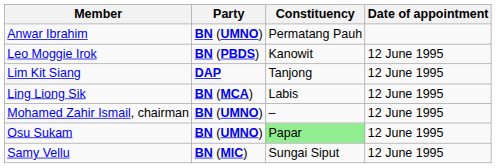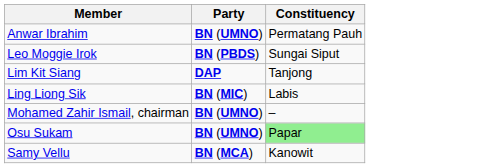- column: (428, 14)
(291, 53) Kanowit -> (304, 53) Sungai Siput
(224, 93) BN (MCA) -> (221, 93) BN (MIC)
(221, 152) BN (MIC) -> (224, 152) BN (MCA)
(304, 152) Sungai Siput -> (291, 152) Kanowit
